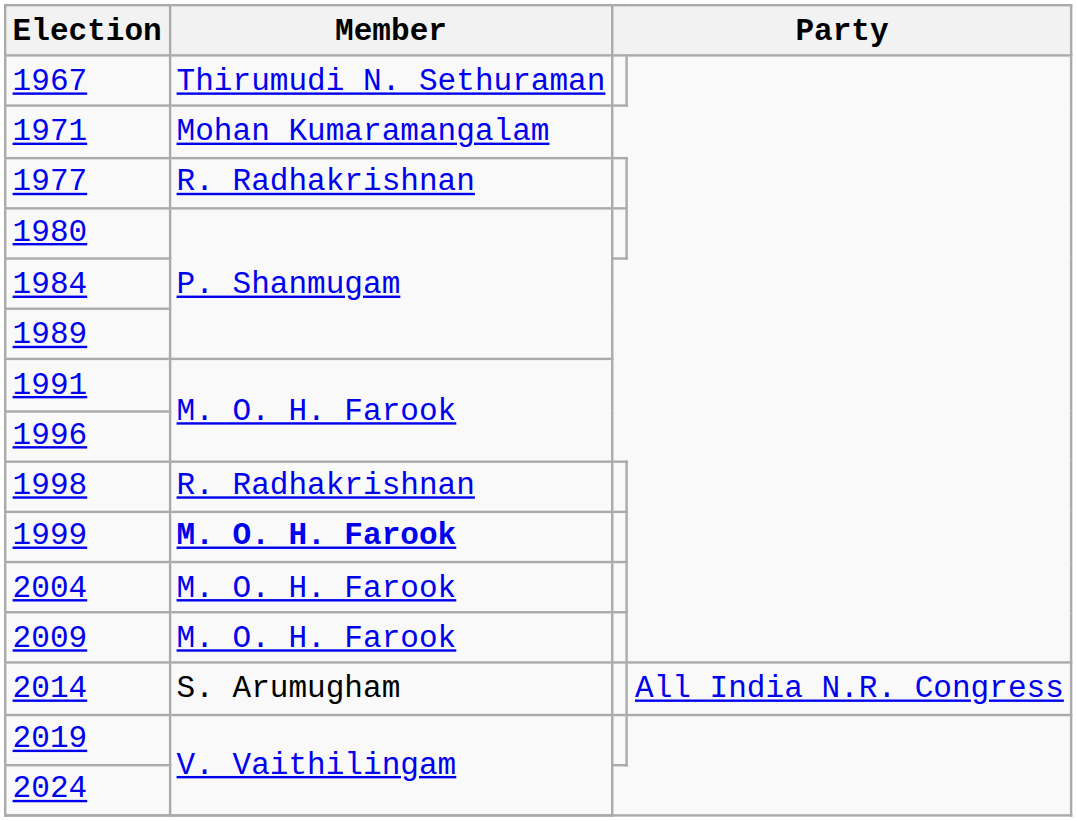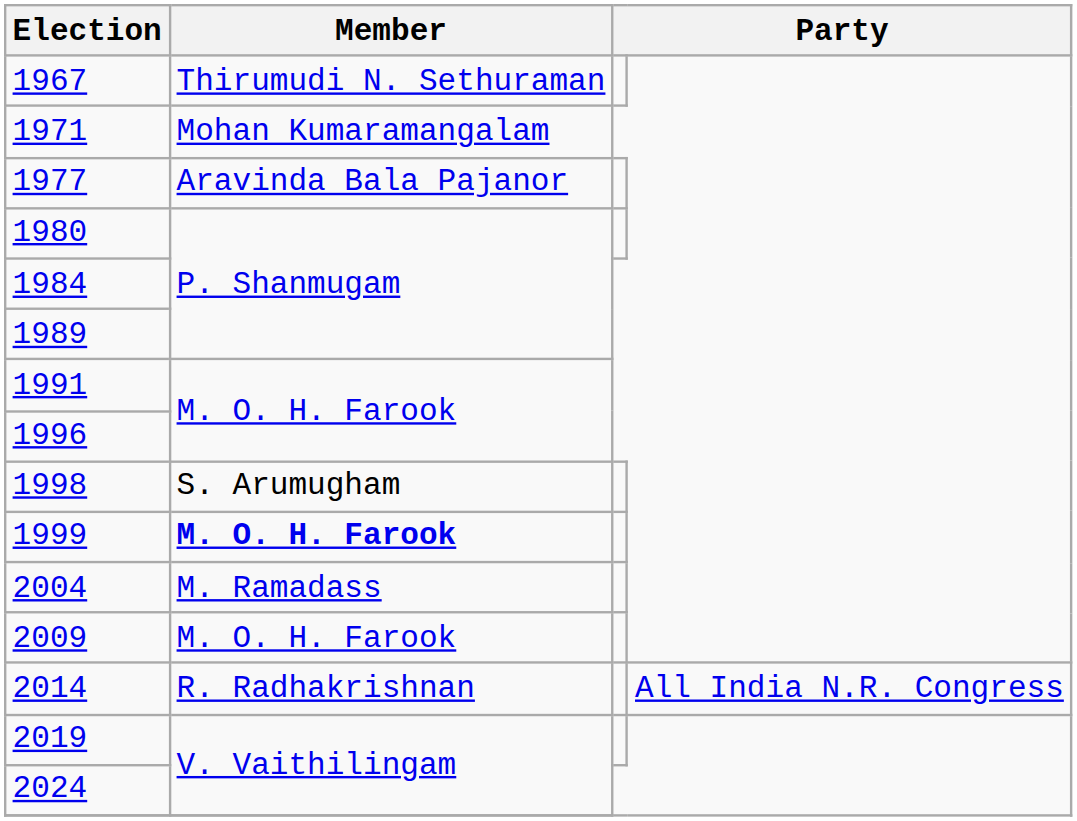(326, 182) R. Radhakrishnan -> (372, 182) Aravinda Bala Pajanor
(326, 486) R. Radhakrishnan -> (288, 486) S. Arumugham
(316, 588) M. O. H. Farook -> (279, 588) M. Ramadass
(288, 689) S. Arumugham -> (326, 689) R. Radhakrishnan
